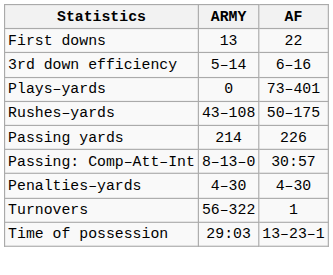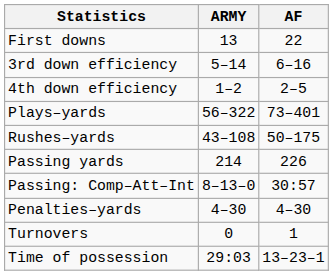+ row: (93, 89)
(229, 89) 0 -> (229, 113) 56–322
(229, 210) 56–322 -> (229, 234) 0
